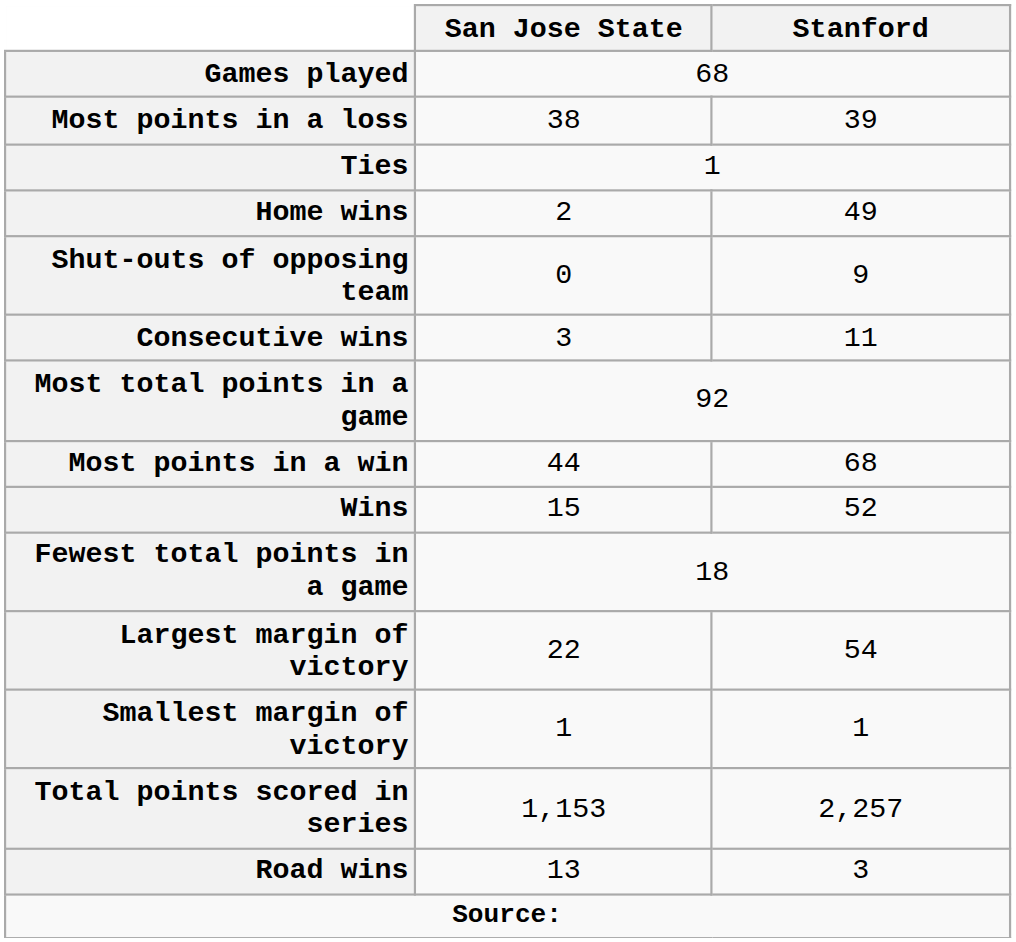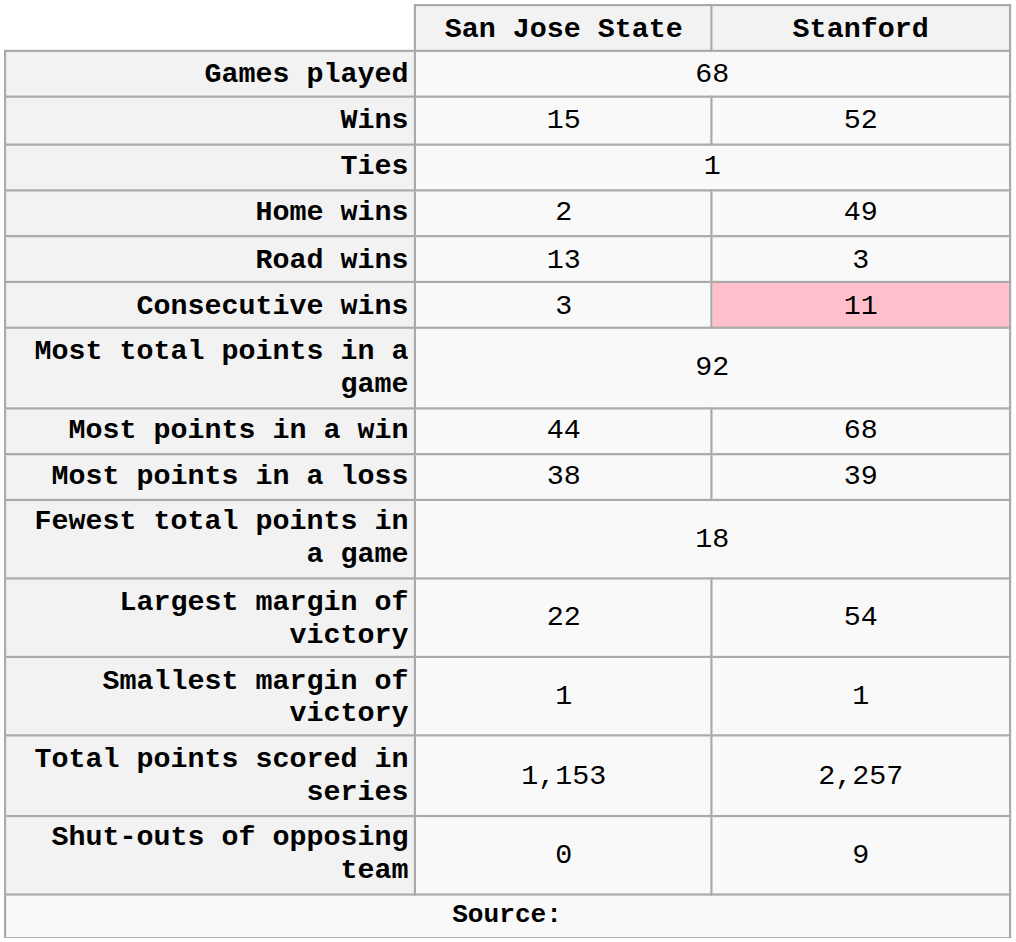rows swapped: (375, 509) <-> (230, 121)
rows swapped: (332, 871) <-> (230, 275)
(861, 338) no background -> (861, 305) pink background
